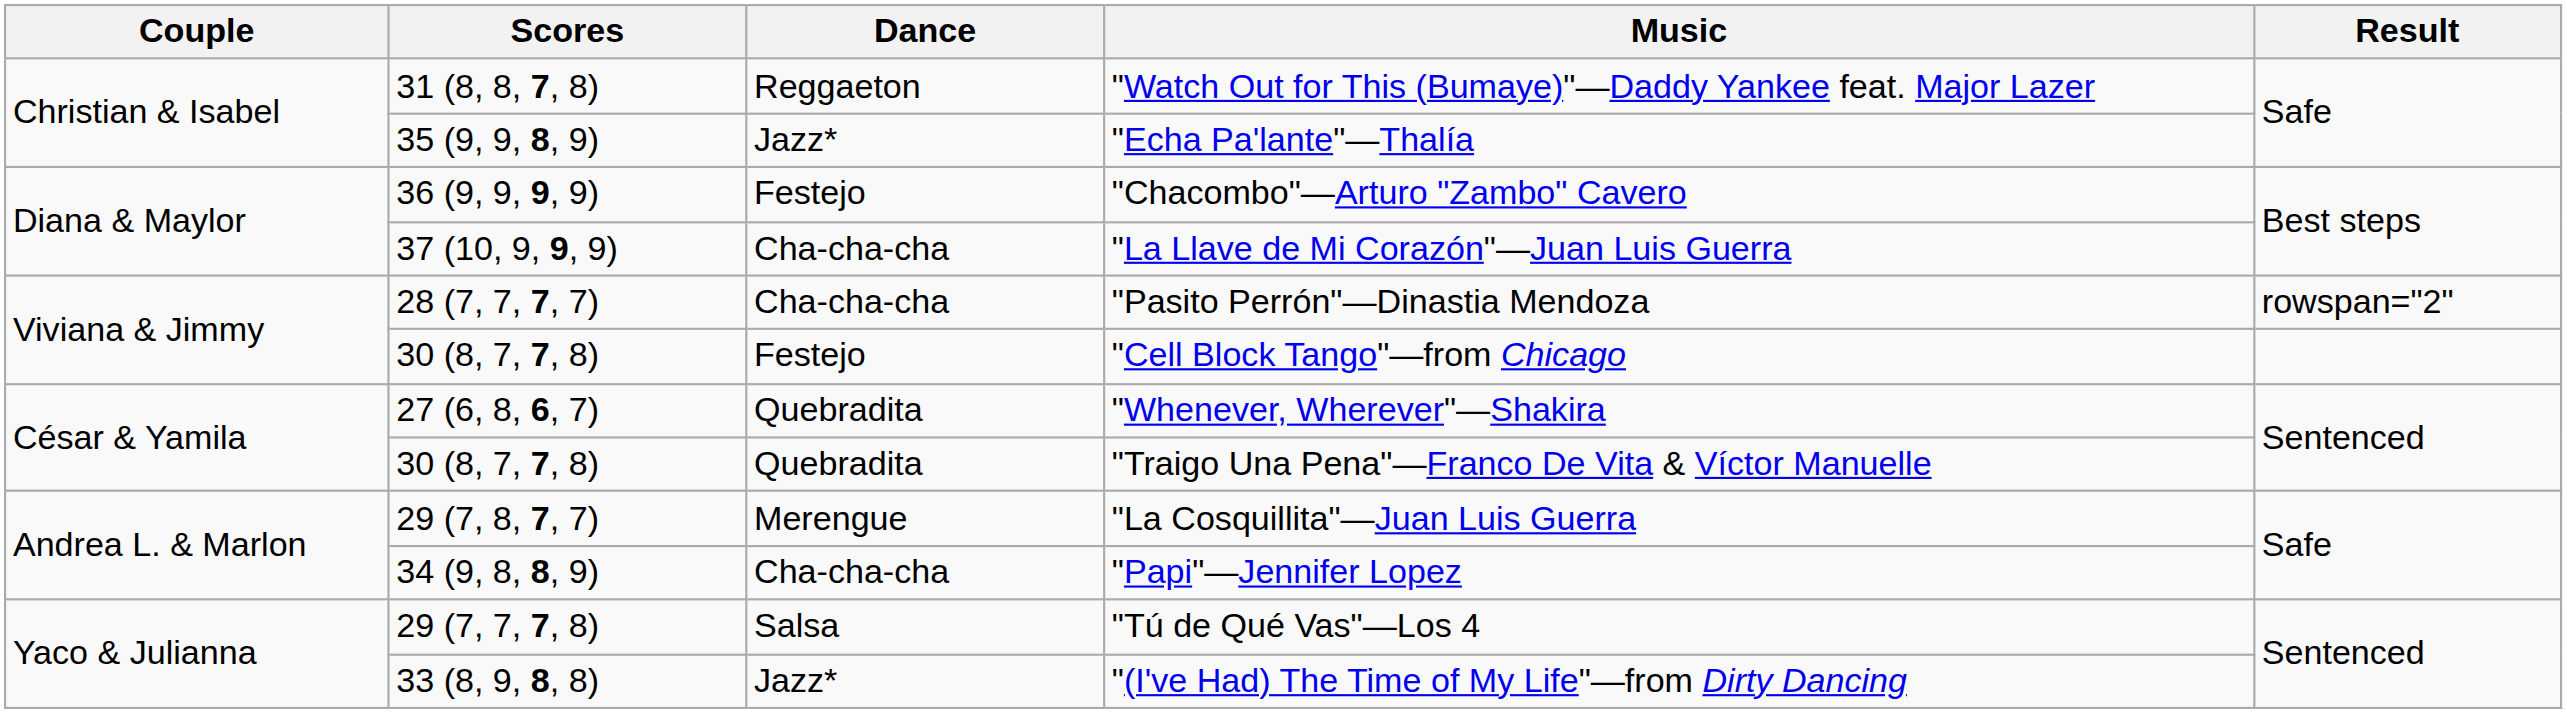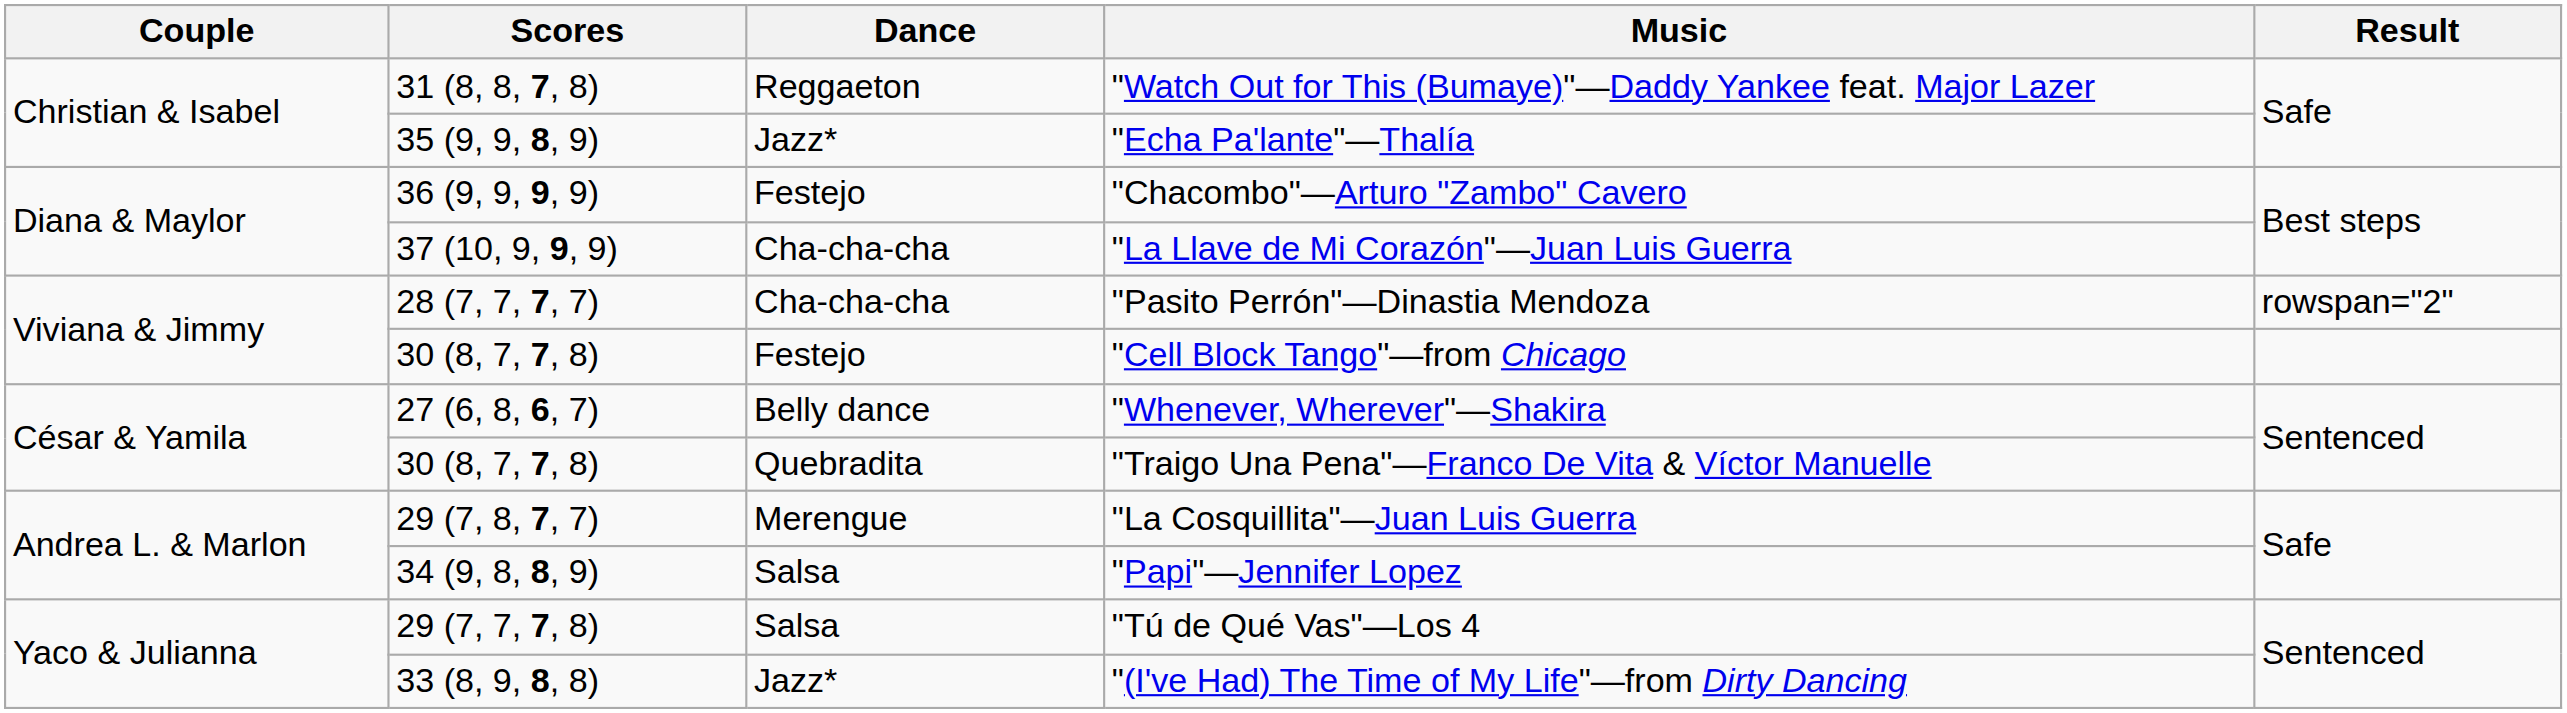(838, 409) Quebradita -> (842, 409) Belly dance
(852, 572) Cha-cha-cha -> (797, 572) Salsa
